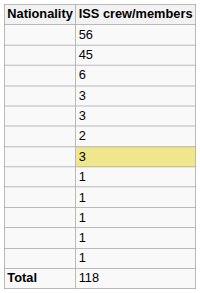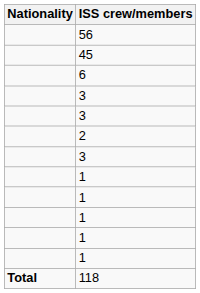(82, 156) khaki background -> (82, 156) no background
